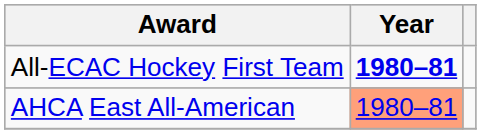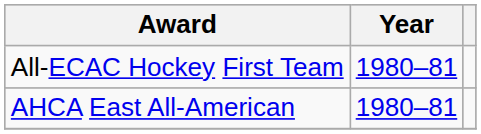(406, 66) bold -> (406, 66) normal
(406, 107) lightsalmon background -> (406, 107) no background
